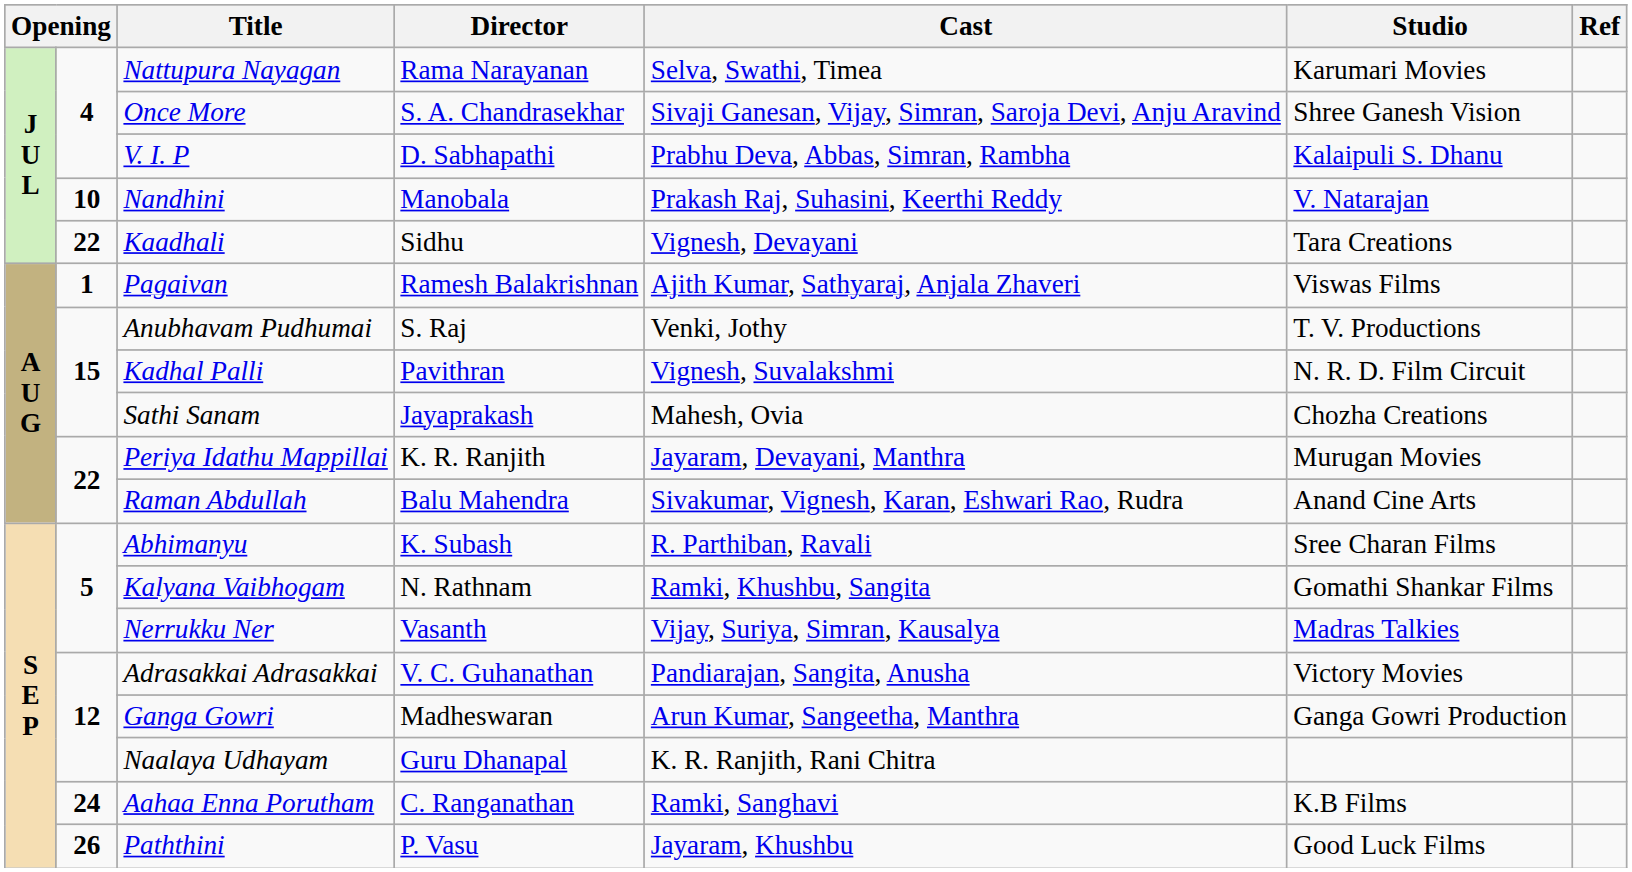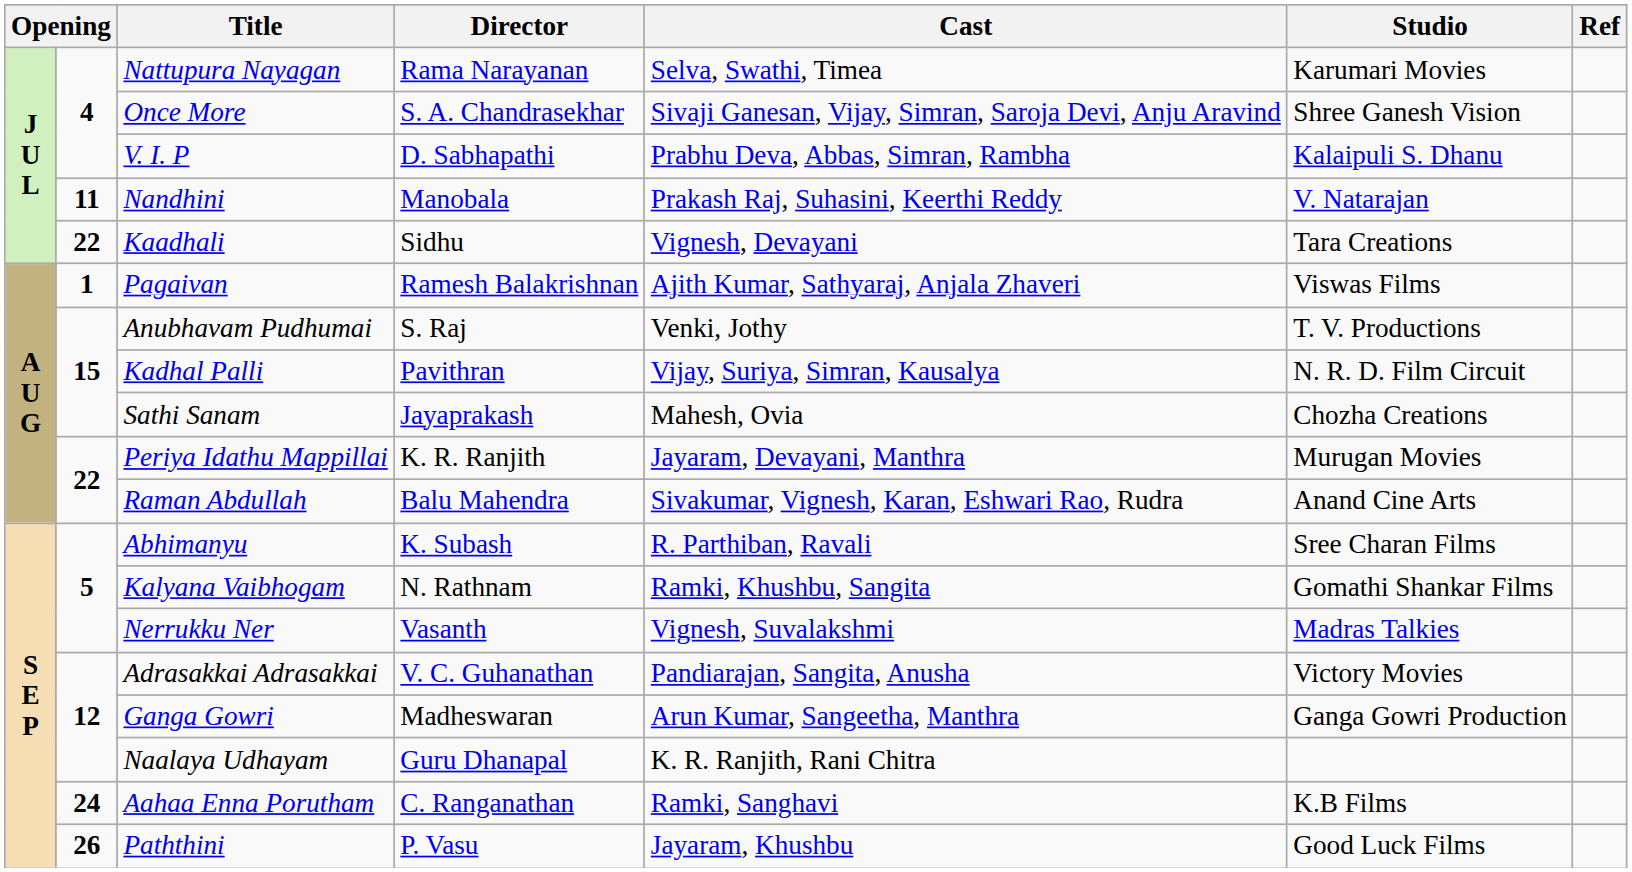(87, 198) 10 -> (87, 198) 11
(772, 371) Vignesh, Suvalakshmi -> (825, 371) Vijay, Suriya, Simran, Kausalya
(825, 629) Vijay, Suriya, Simran, Kausalya -> (772, 629) Vignesh, Suvalakshmi
